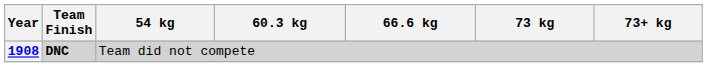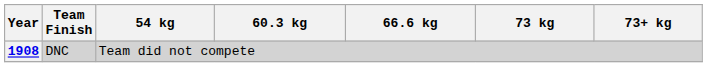(57, 52) bold -> (57, 52) normal
